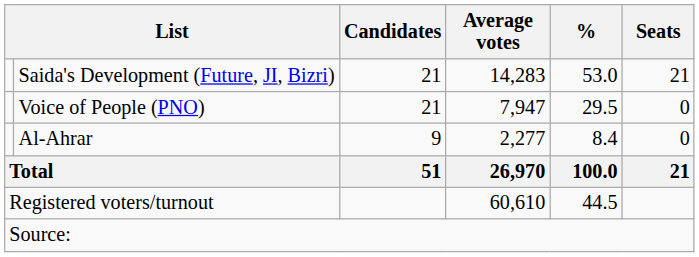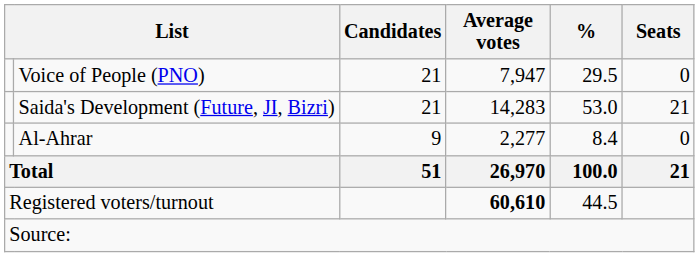rows swapped: (177, 75) <-> (112, 107)
(517, 203) normal -> (517, 203) bold
